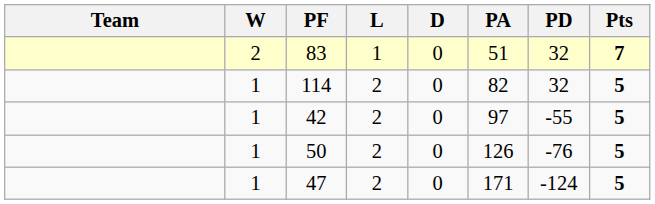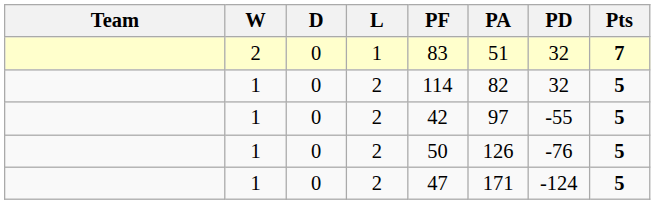columns swapped: (438, 20) <-> (316, 20)
